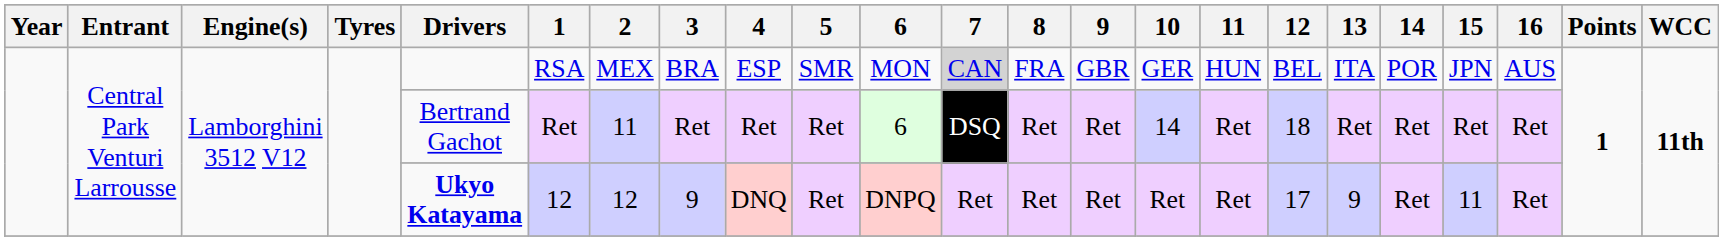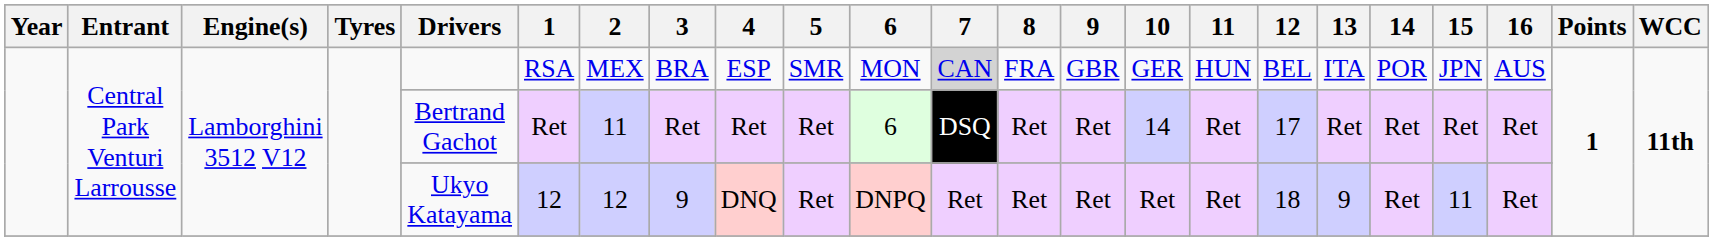(1297, 126) 18 -> (1287, 126) 17
(465, 199) bold -> (460, 199) normal
(1297, 199) 17 -> (1287, 199) 18
